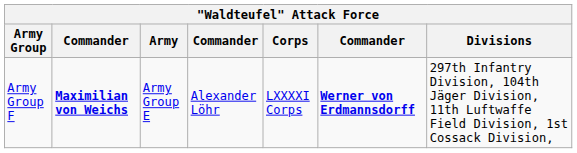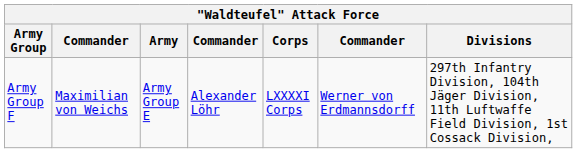(92, 103) bold -> (92, 103) normal
(368, 103) bold -> (368, 103) normal
